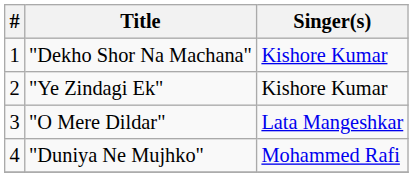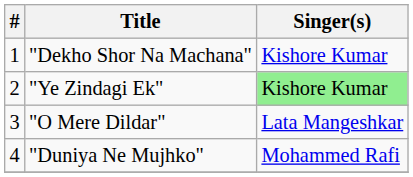(324, 88) no background -> (324, 88) lightgreen background
